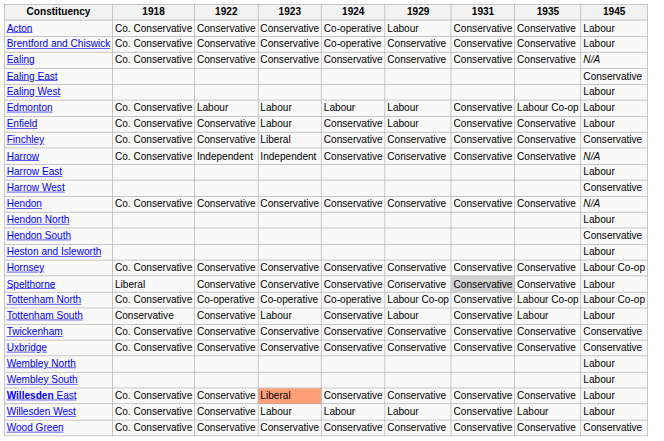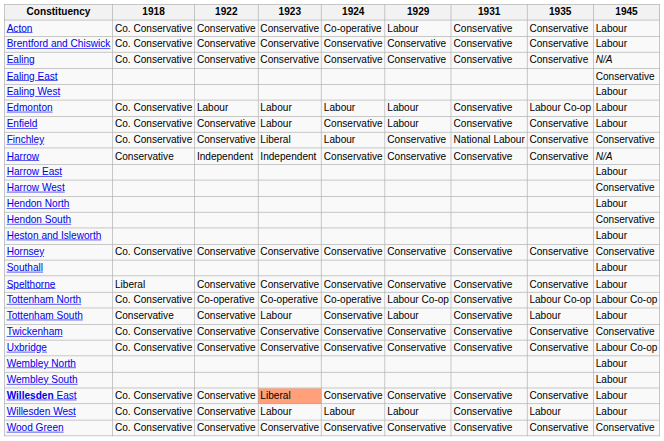(353, 44) Co-operative -> (353, 44) Conservative
(353, 140) Conservative -> (340, 140) Labour
(483, 140) Conservative -> (489, 140) National Labour
(154, 156) Co. Conservative -> (144, 156) Conservative
- row: (24, 204)
(614, 268) Labour Co-op -> (625, 252) Conservative
+ row: (25, 268)
(483, 284) lightgrey background -> (483, 284) no background
(613, 348) Conservative -> (627, 348) Labour Co-op
